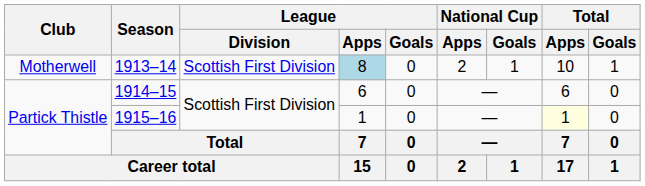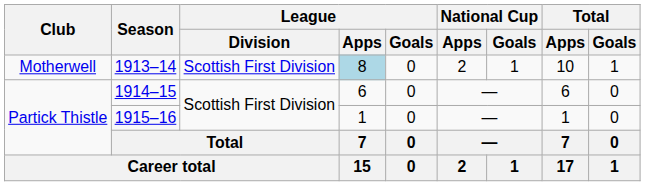(565, 117) lightyellow background -> (565, 117) no background
